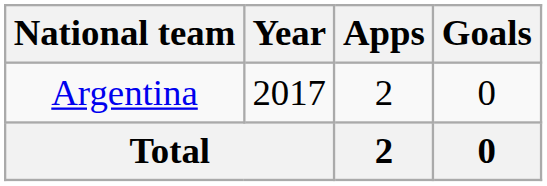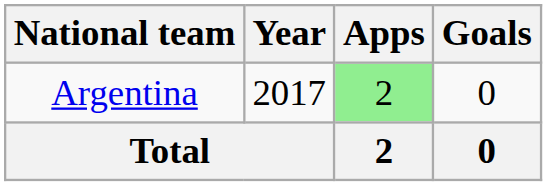(384, 92) no background -> (384, 92) lightgreen background
